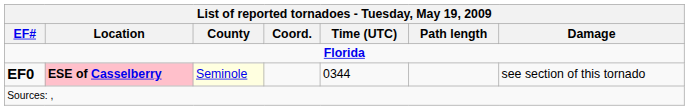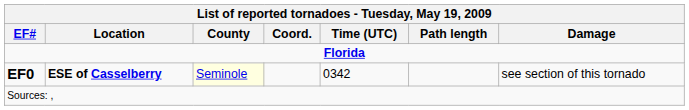(105, 74) pink background -> (105, 74) no background
(337, 74) 0344 -> (337, 74) 0342
